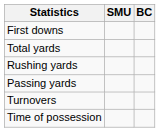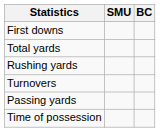rows swapped: (42, 83) <-> (32, 100)
